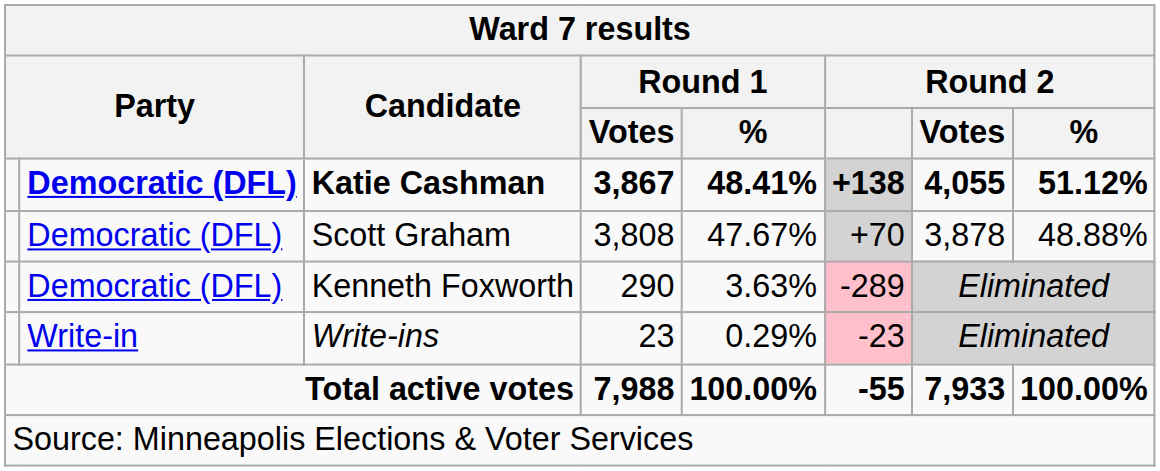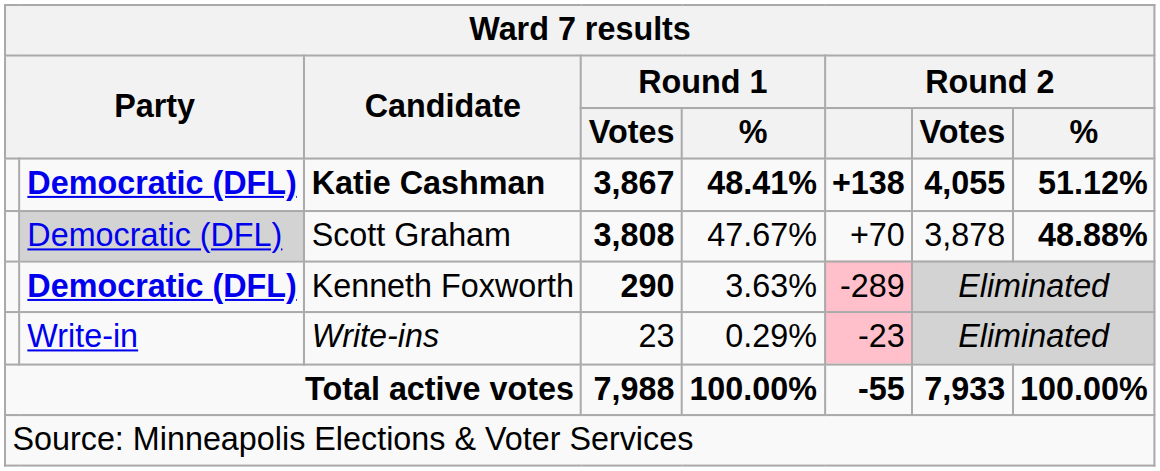(868, 183) lightgrey background -> (868, 183) no background
(155, 235) no background -> (155, 235) lightgrey background
(634, 235) normal -> (634, 235) bold
(877, 235) lightgrey background -> (877, 235) no background
(1093, 235) normal -> (1093, 235) bold
(155, 286) normal -> (162, 286) bold
(648, 286) normal -> (648, 286) bold
